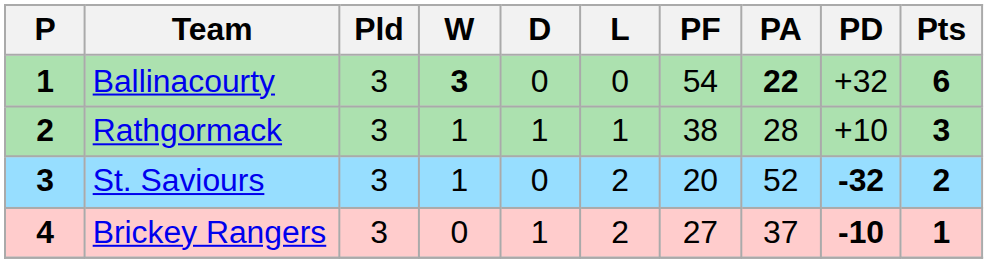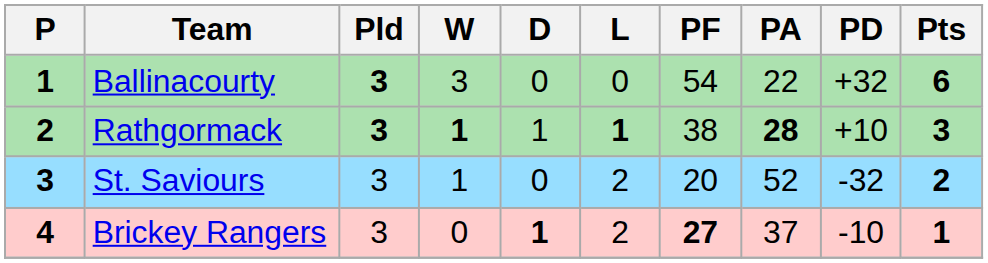(379, 80) normal -> (379, 80) bold
(459, 80) bold -> (459, 80) normal
(781, 80) bold -> (781, 80) normal
(379, 130) normal -> (379, 130) bold
(459, 130) normal -> (459, 130) bold
(620, 130) normal -> (620, 130) bold
(781, 130) normal -> (781, 130) bold
(861, 181) bold -> (861, 181) normal
(540, 231) normal -> (540, 231) bold
(700, 231) normal -> (700, 231) bold
(861, 231) bold -> (861, 231) normal
